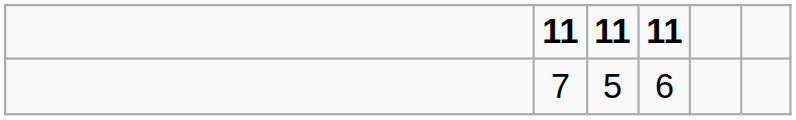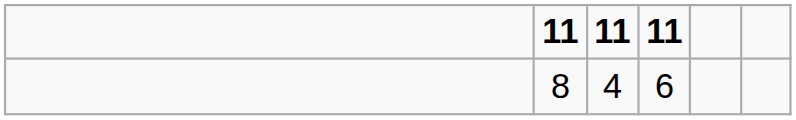(560, 85) 7 -> (560, 85) 8
(612, 85) 5 -> (612, 85) 4
